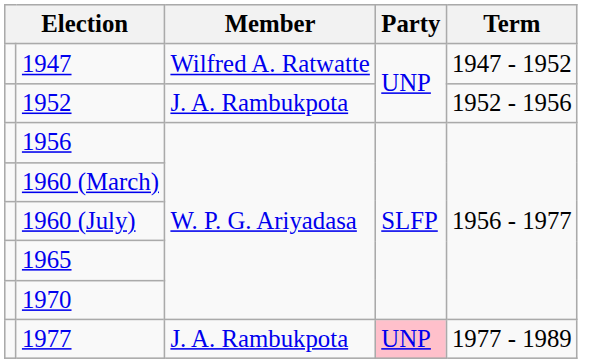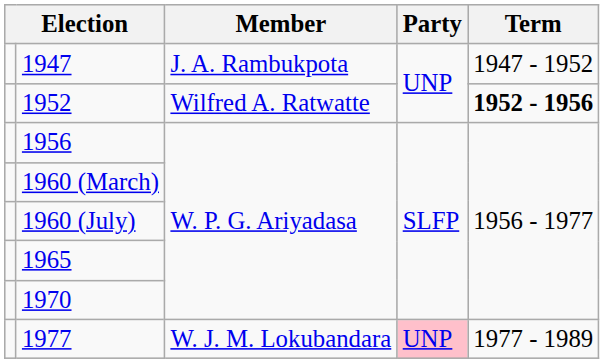(270, 63) Wilfred A. Ratwatte -> (259, 63) J. A. Rambukpota
(259, 102) J. A. Rambukpota -> (270, 102) Wilfred A. Ratwatte
(512, 102) normal -> (533, 102) bold
(259, 338) J. A. Rambukpota -> (281, 338) W. J. M. Lokubandara
